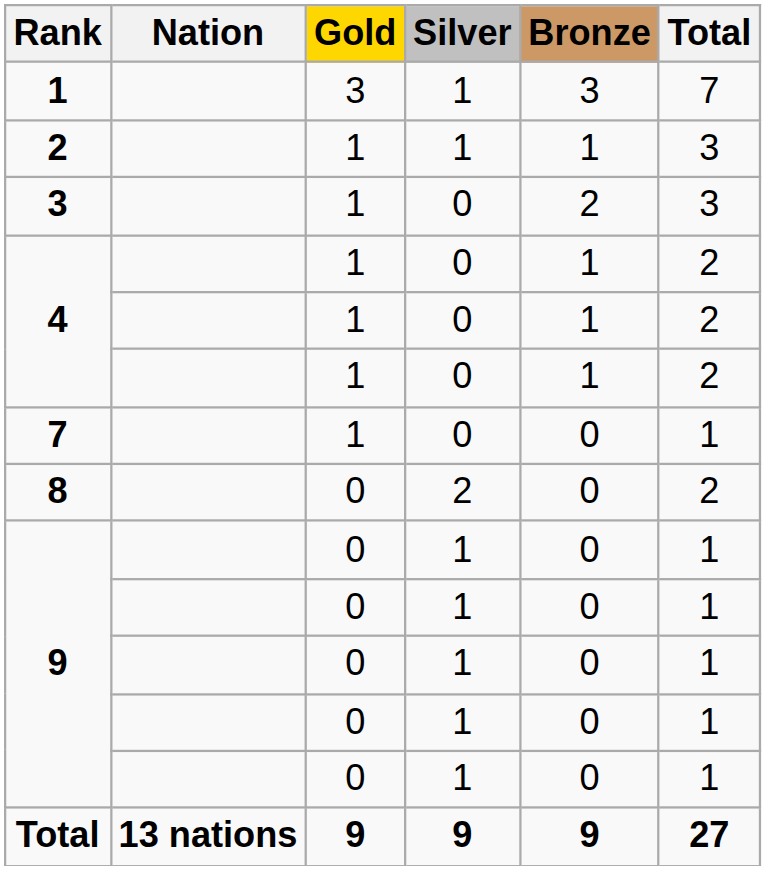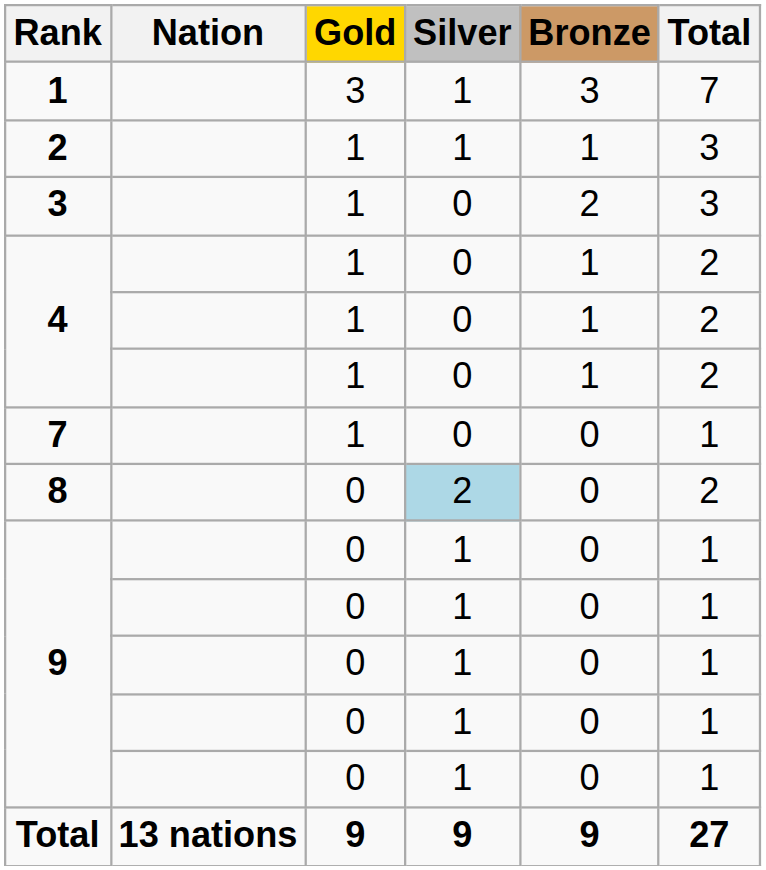(462, 491) no background -> (462, 491) lightblue background
